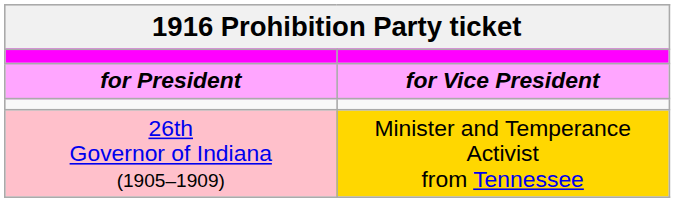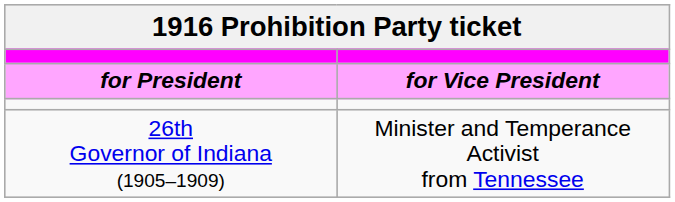(171, 154) pink background -> (171, 154) no background
(503, 154) gold background -> (503, 154) no background
